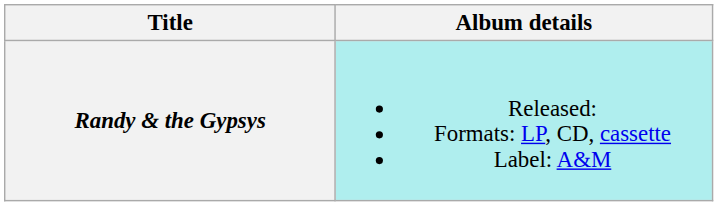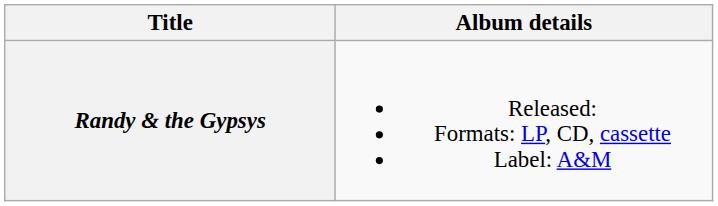(524, 134) paleturquoise background -> (524, 134) no background
